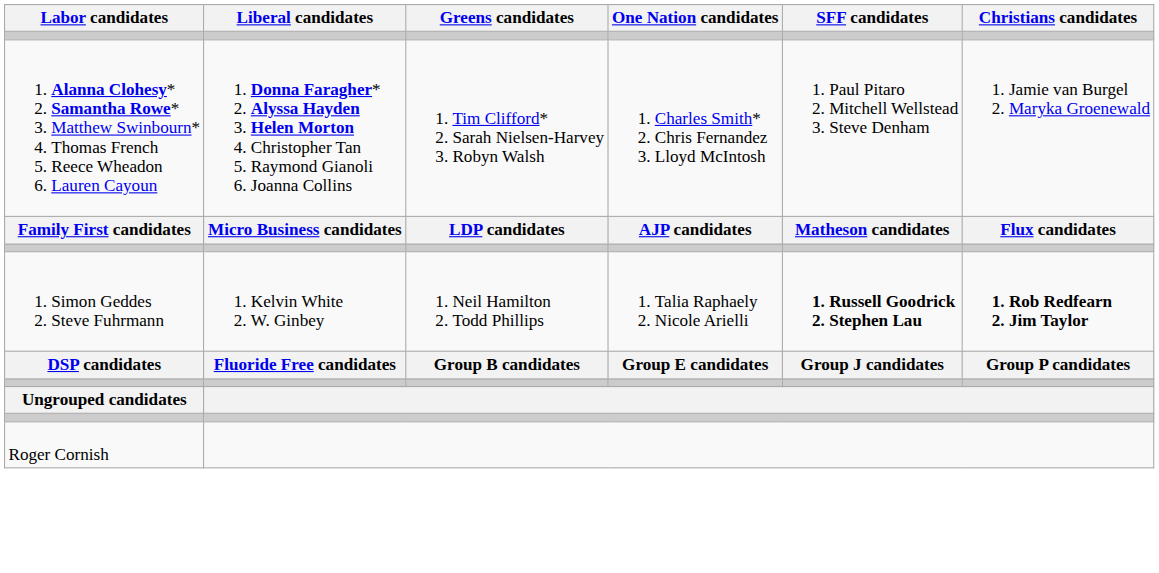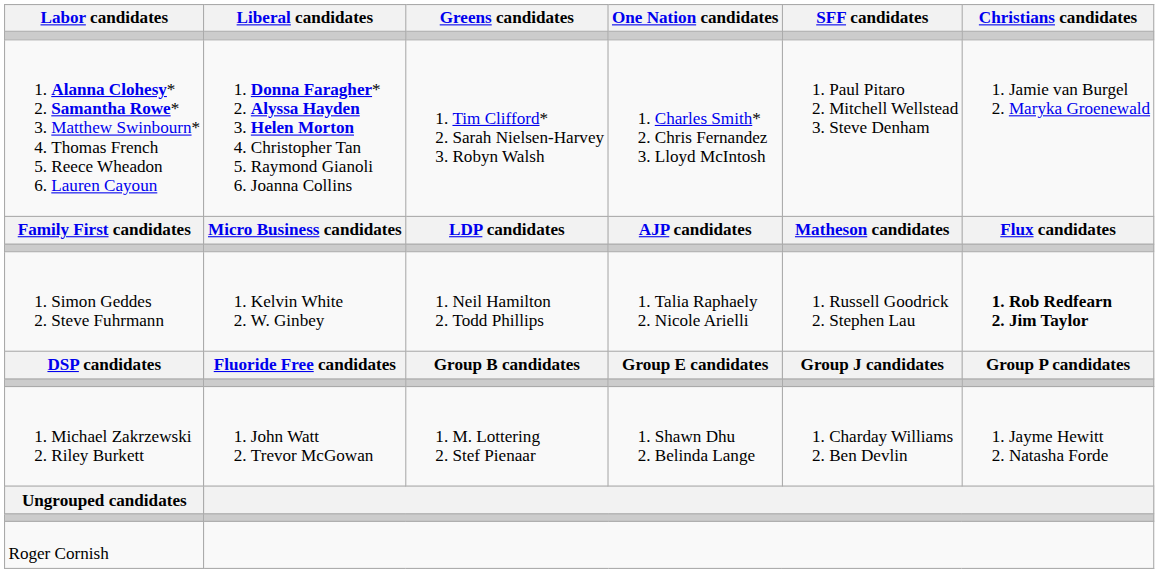(872, 311) bold -> (872, 311) normal
+ row: (104, 446)
